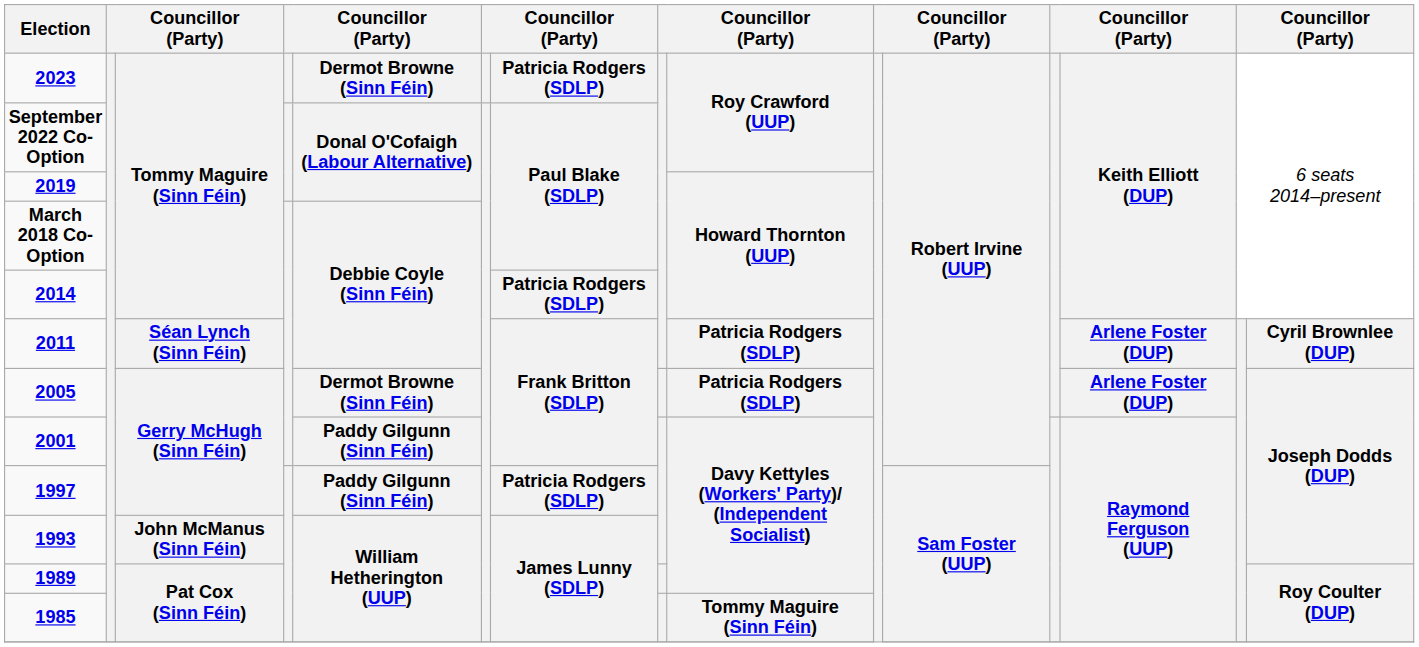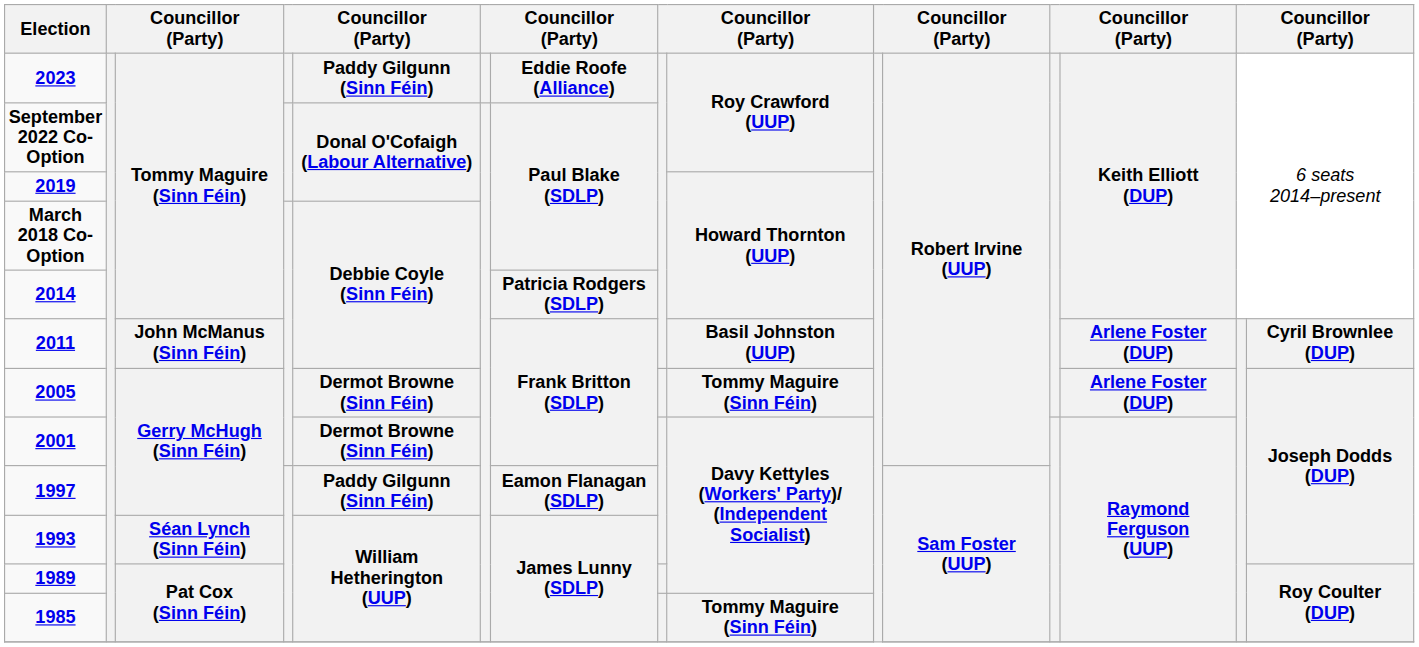(387, 78) Dermot Browne (Sinn Féin) -> (387, 78) Paddy Gilgunn (Sinn Féin)
(574, 78) Patricia Rodgers (SDLP) -> (574, 78) Eddie Roofe (Alliance)
(200, 343) Séan Lynch (Sinn Féin) -> (200, 343) John McManus (Sinn Féin)
(770, 343) Patricia Rodgers (SDLP) -> (770, 343) Basil Johnston (UUP)
(770, 392) Patricia Rodgers (SDLP) -> (770, 392) Tommy Maguire (Sinn Féin)
(387, 441) Paddy Gilgunn (Sinn Féin) -> (387, 441) Dermot Browne (Sinn Féin)
(574, 490) Patricia Rodgers (SDLP) -> (574, 490) Eamon Flanagan (SDLP)
(200, 539) John McManus (Sinn Féin) -> (200, 539) Séan Lynch (Sinn Féin)
